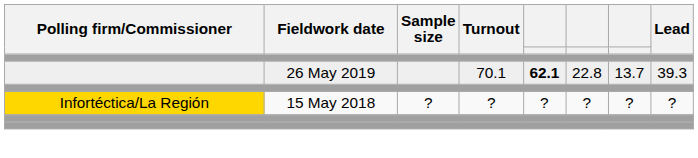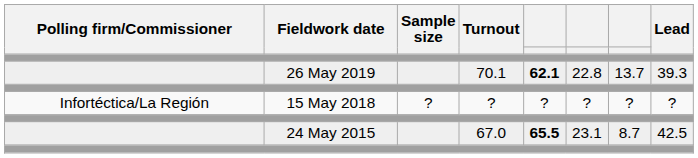(134, 103) gold background -> (134, 103) no background
+ row: (331, 133)
